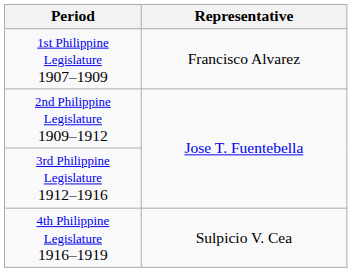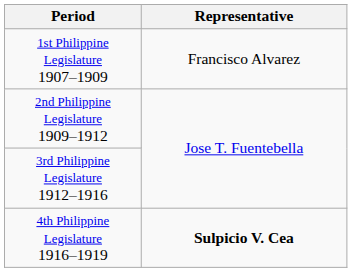(244, 237) normal -> (244, 237) bold
